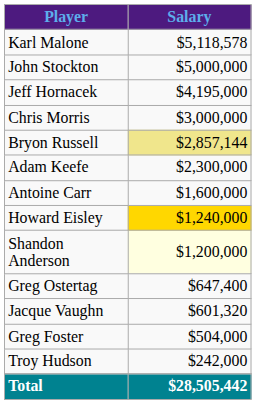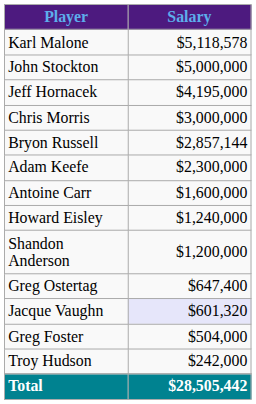(212, 142) khaki background -> (212, 142) no background
(212, 218) gold background -> (212, 218) no background
(212, 252) lightyellow background -> (212, 252) no background
(218, 311) no background -> (218, 311) lavender background
